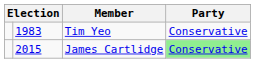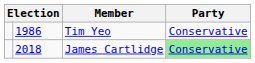(28, 31) 1983 -> (28, 31) 1986
(28, 49) 2015 -> (28, 49) 2018
